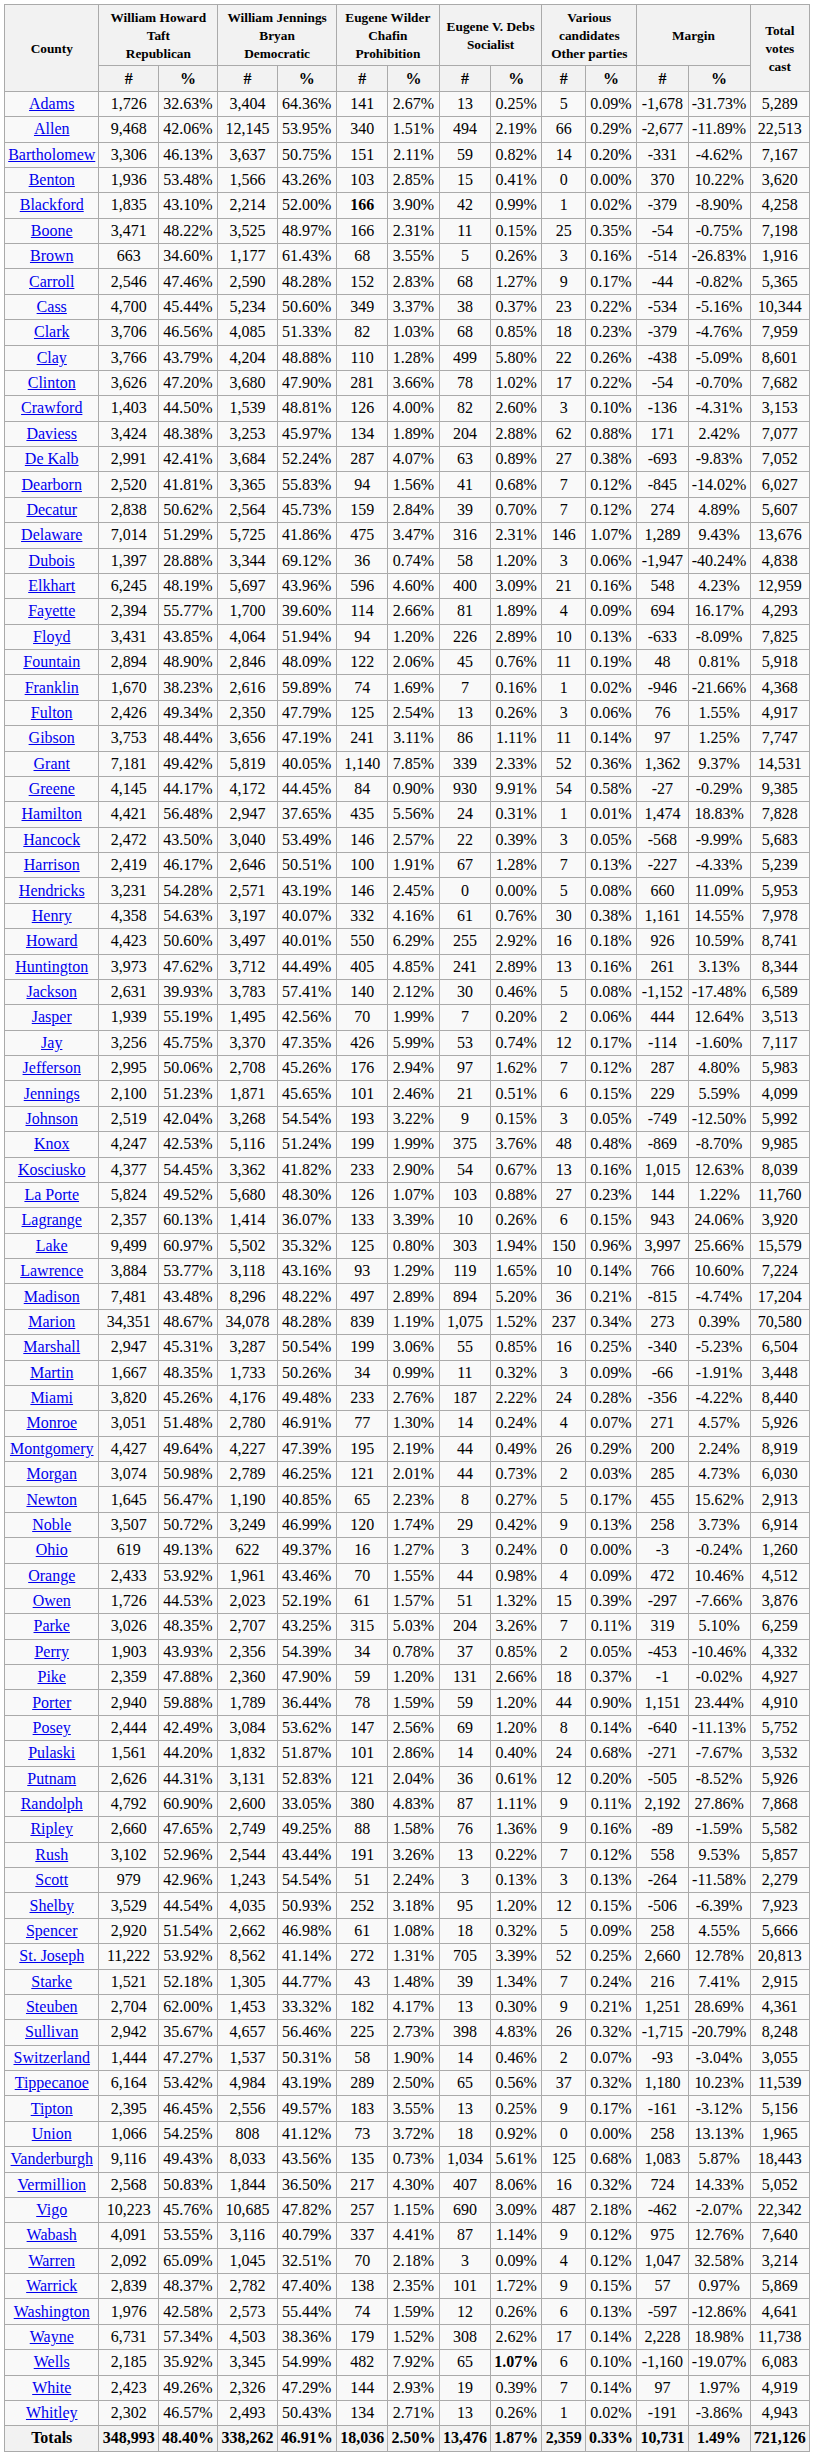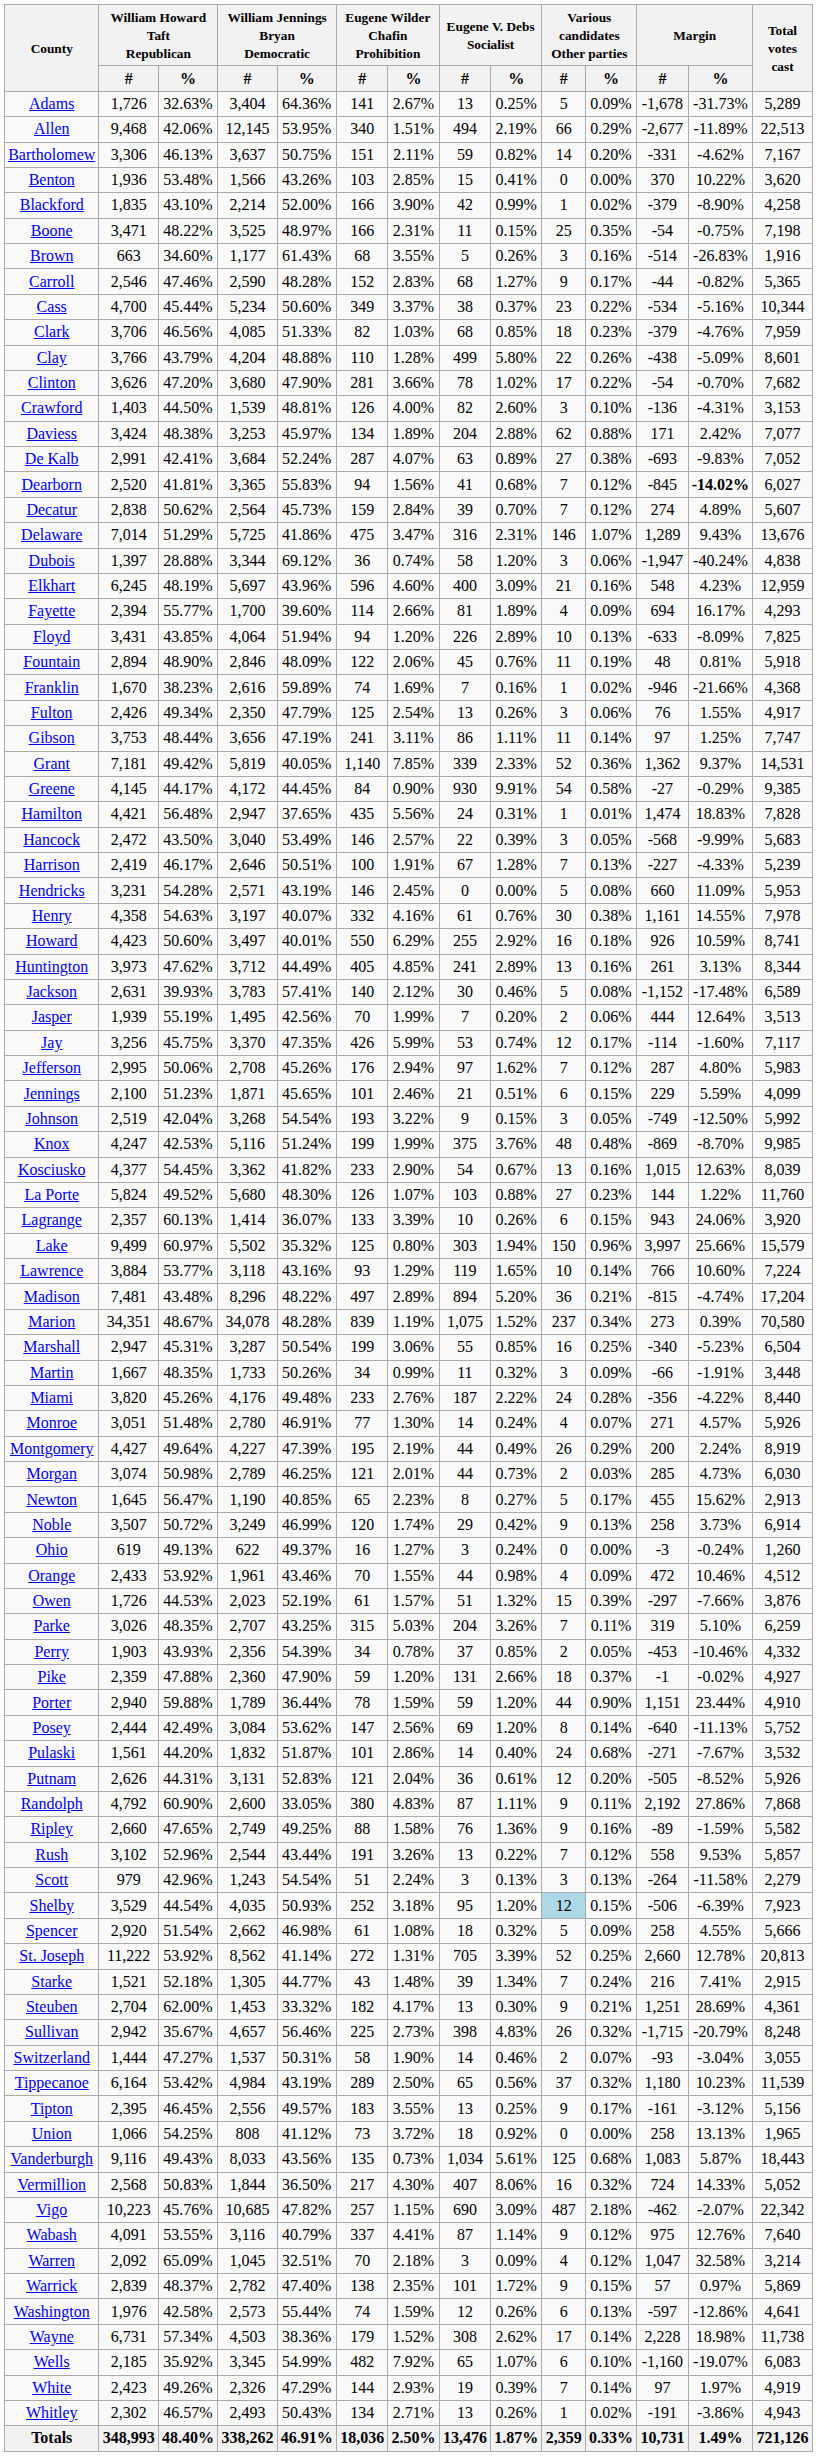(362, 205) bold -> (362, 205) normal
(719, 484) normal -> (720, 484) bold
(564, 1905) no background -> (564, 1905) lightblue background
(516, 2362) bold -> (516, 2362) normal
